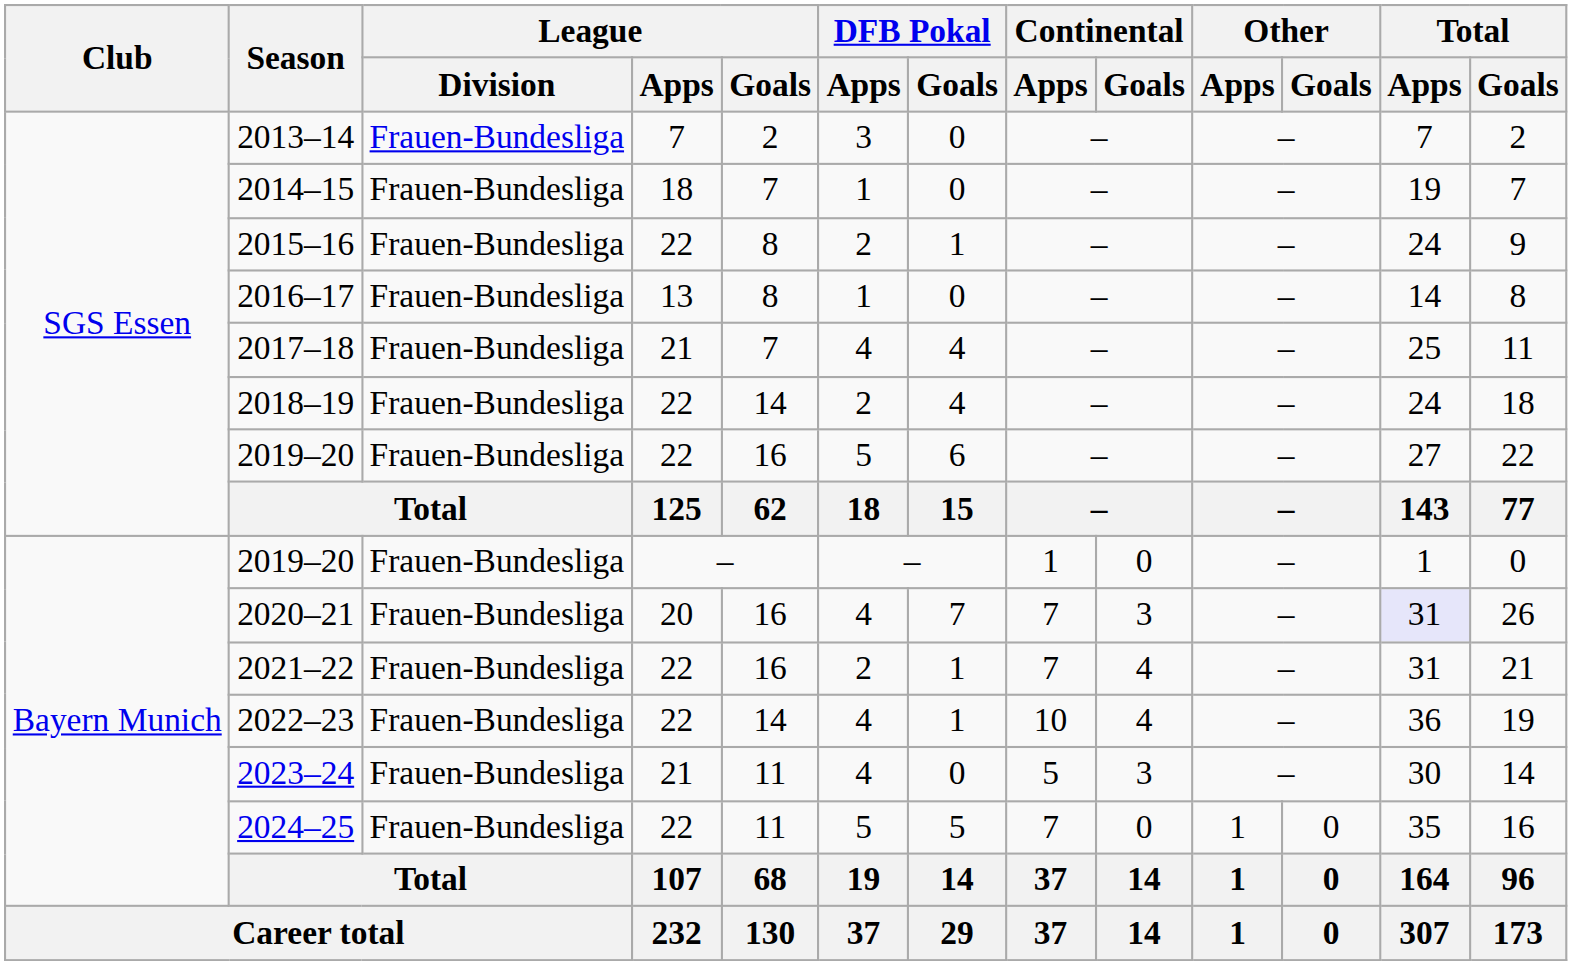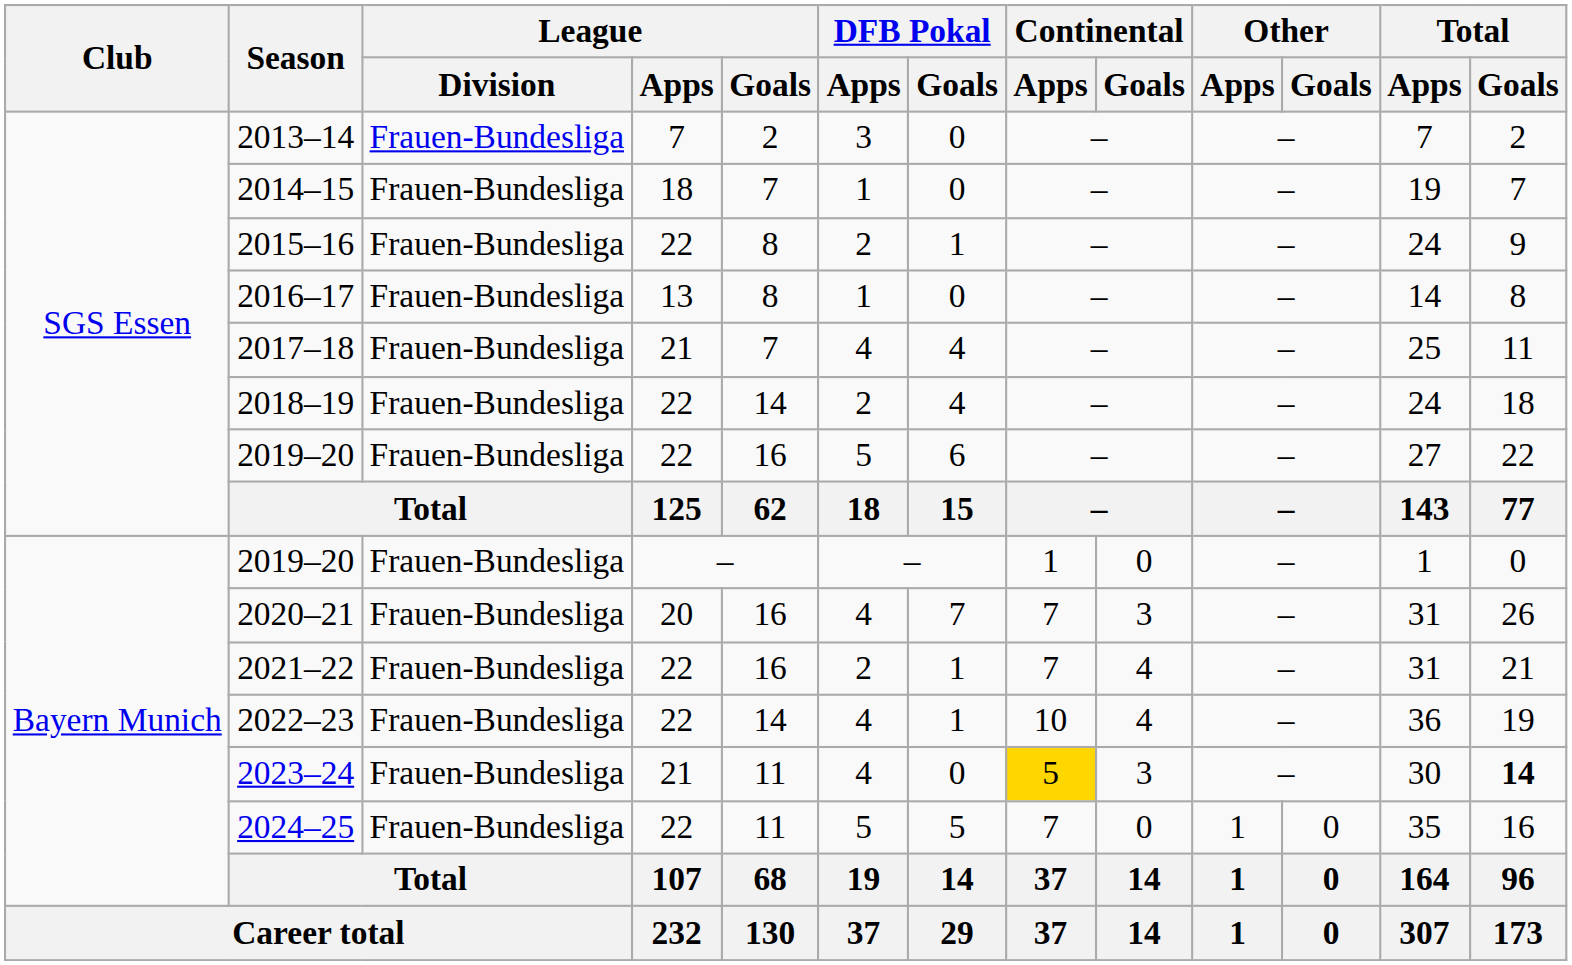(1424, 614) lavender background -> (1424, 614) no background
(1051, 773) no background -> (1051, 773) gold background
(1518, 773) normal -> (1518, 773) bold
